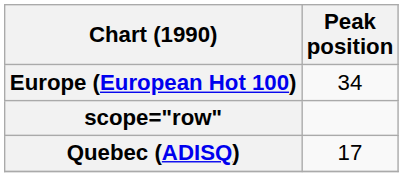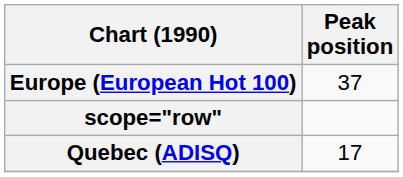(350, 82) 34 -> (350, 82) 37
